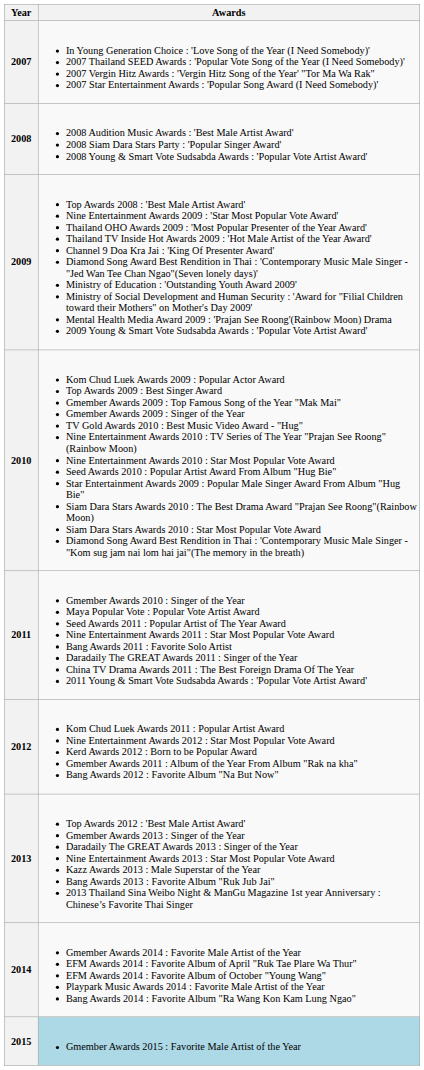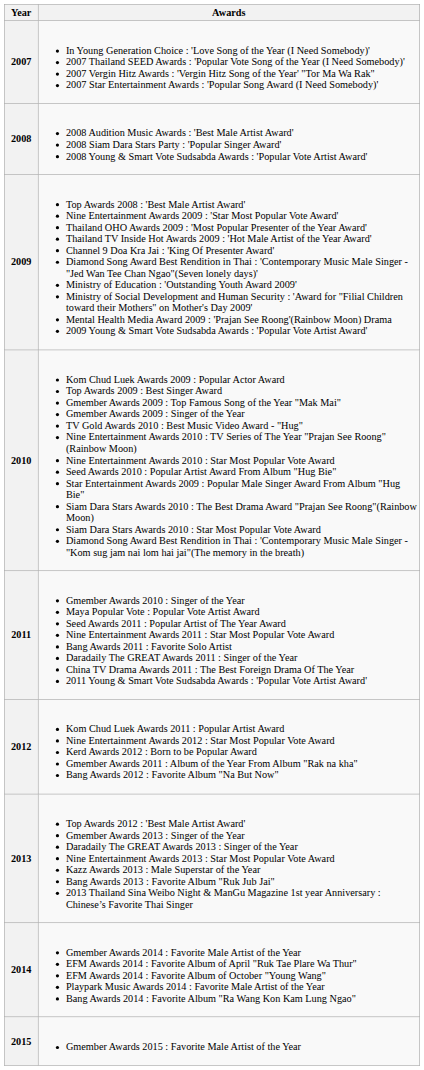(229, 1047) lightblue background -> (229, 1047) no background
